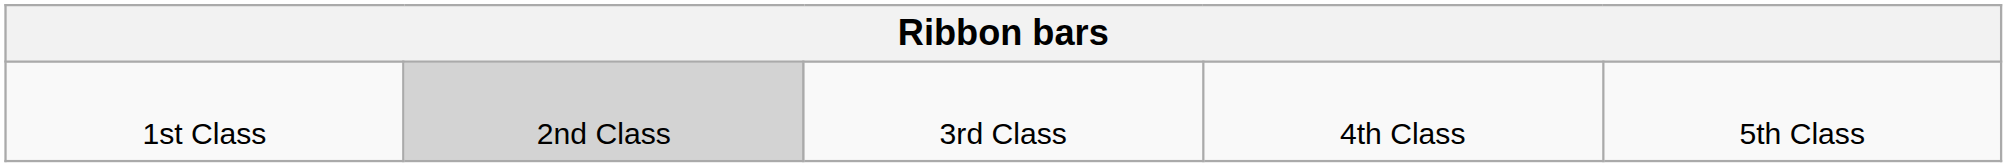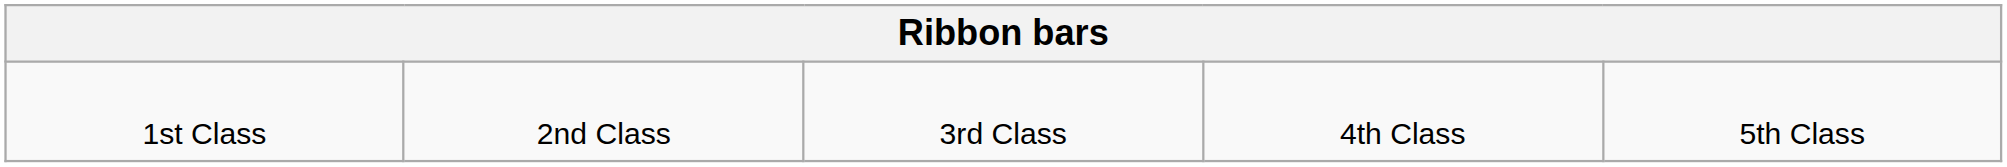(604, 133) lightgrey background -> (604, 133) no background
